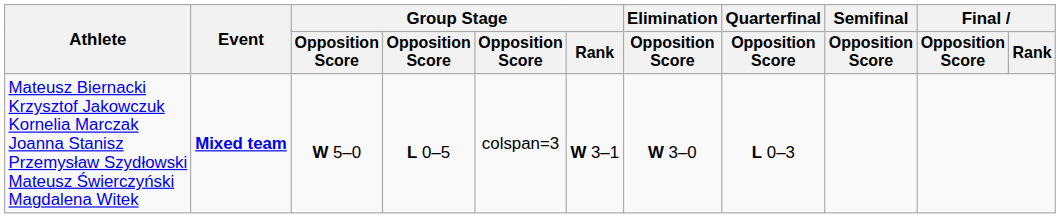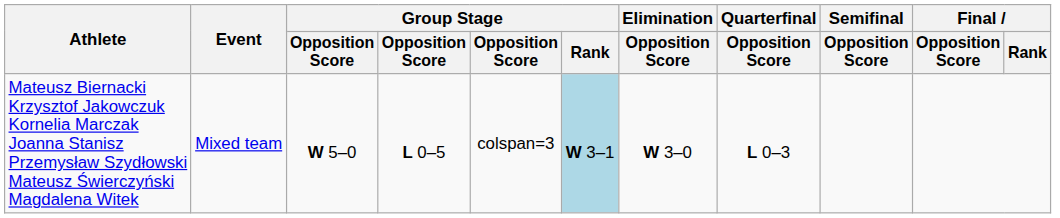(241, 144) bold -> (239, 144) normal
(595, 153) no background -> (590, 153) lightblue background
